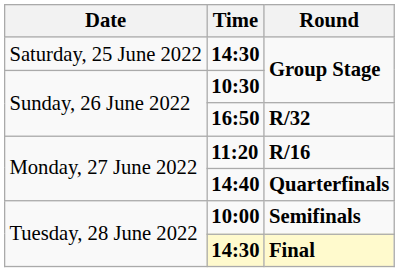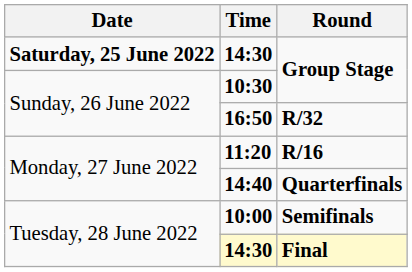(106, 53) normal -> (112, 53) bold
